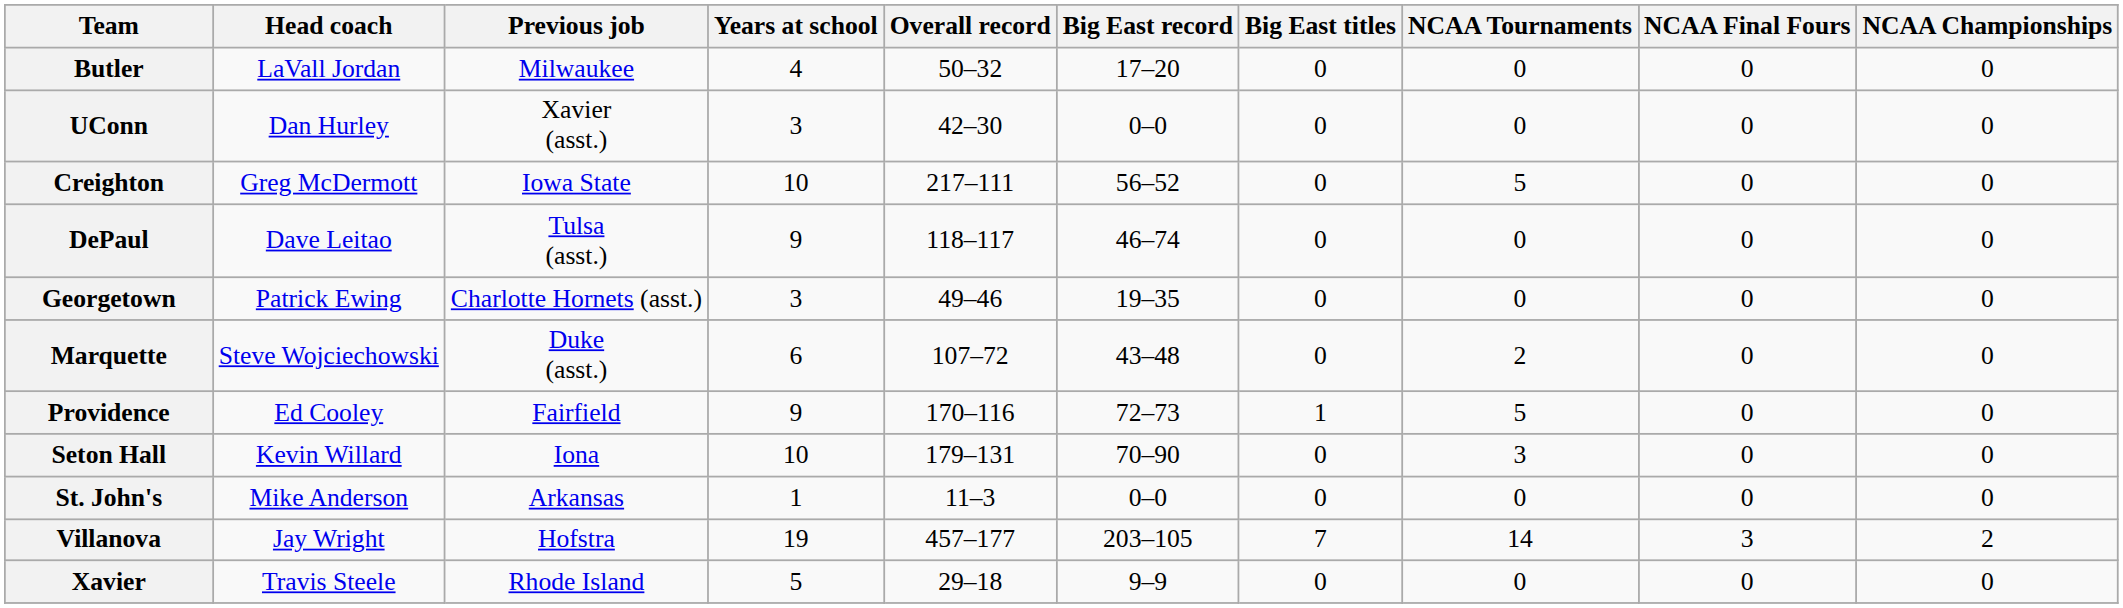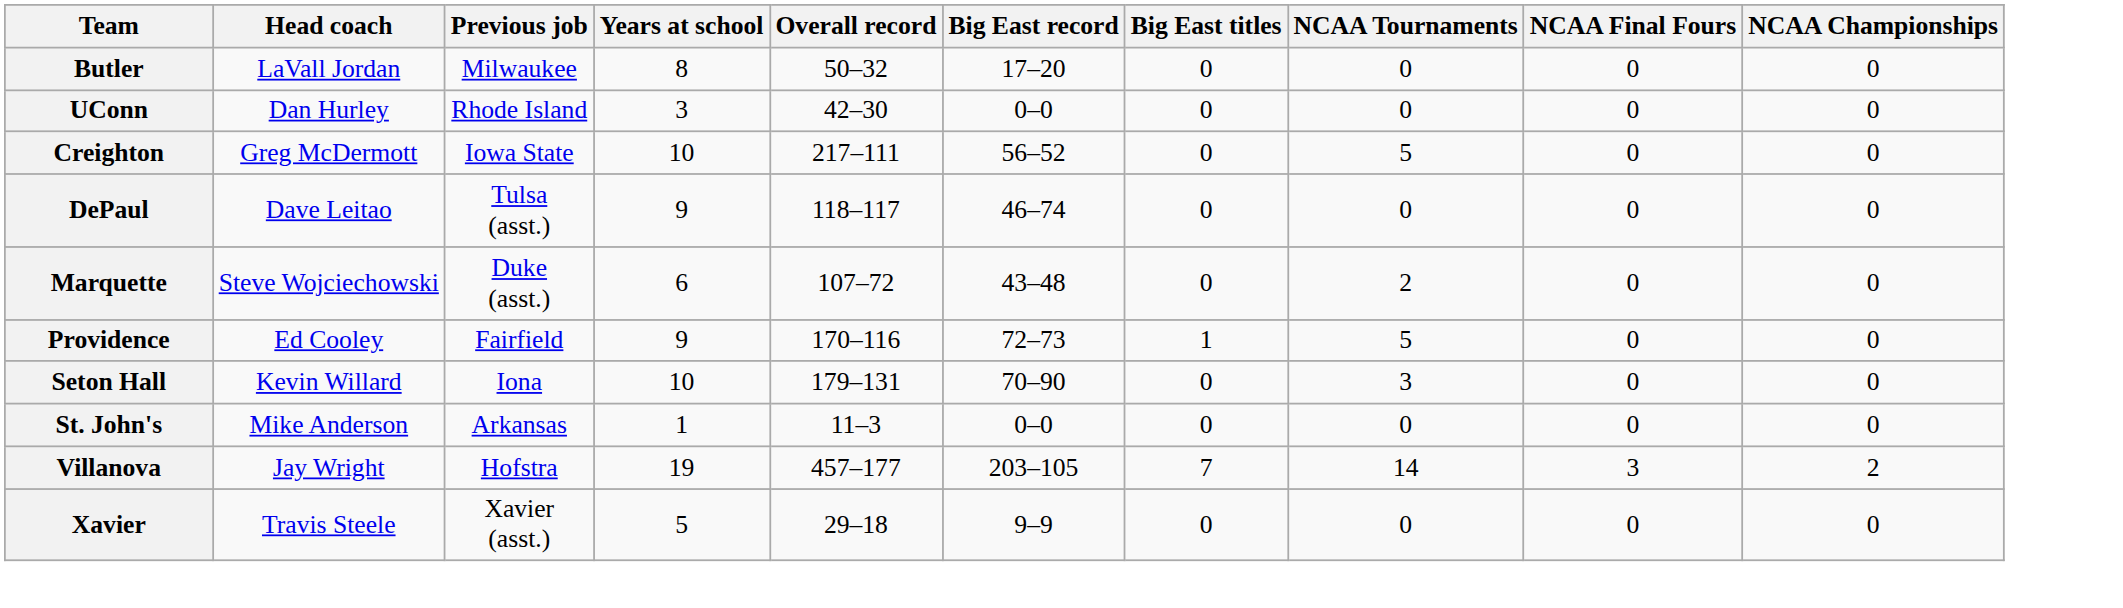(796, 68) 4 -> (682, 68) 8
(576, 125) Xavier (asst.) -> (519, 110) Rhode Island
- row: (109, 297)
(576, 581) Rhode Island -> (519, 524) Xavier (asst.)
